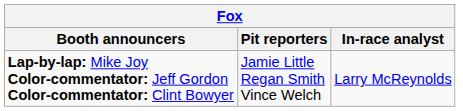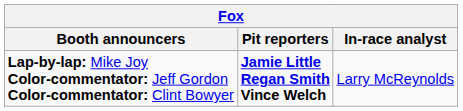(283, 79) normal -> (285, 79) bold
